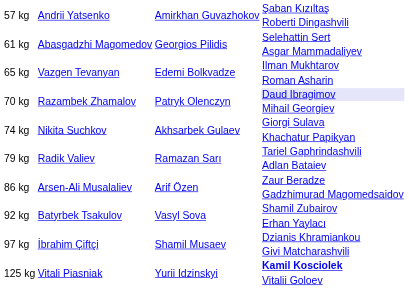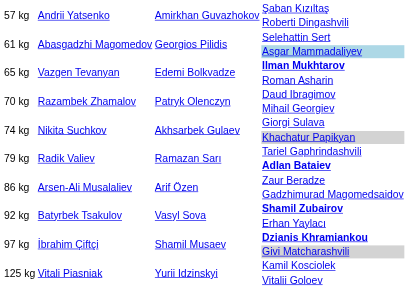(312, 51) no background -> (312, 51) lightblue background
(301, 66) normal -> (303, 66) bold
(299, 94) lavender background -> (299, 94) no background
(309, 137) no background -> (309, 137) lightgrey background
(294, 166) normal -> (296, 166) bold
(300, 209) normal -> (303, 209) bold
(311, 237) normal -> (315, 237) bold
(306, 252) no background -> (306, 252) lightgrey background
(302, 266) bold -> (299, 266) normal
